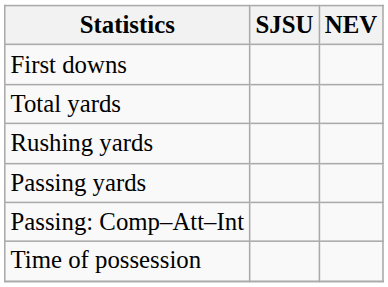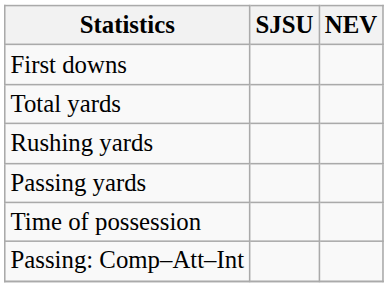rows swapped: (127, 221) <-> (106, 260)
